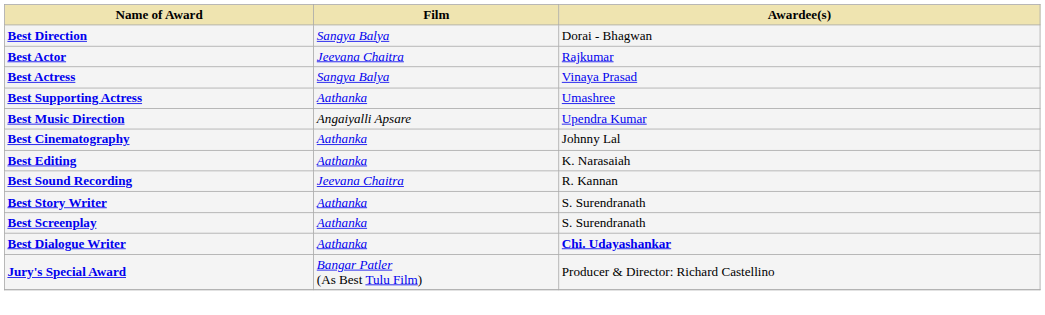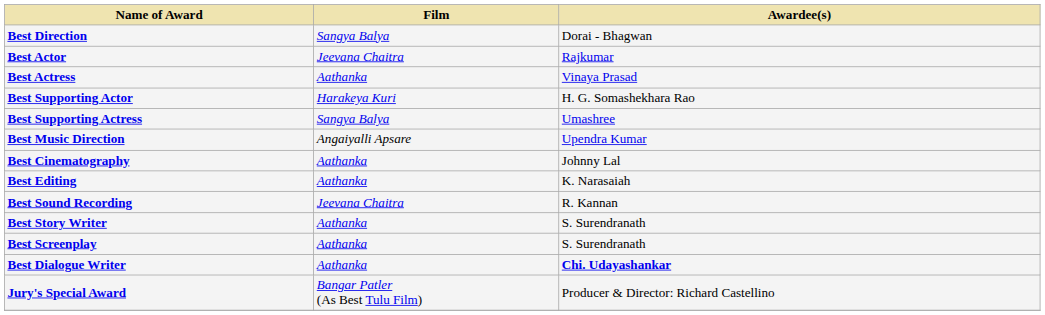(353, 77) Sangya Balya -> (342, 77) Aathanka
+ row: (70, 98)
(342, 98) Aathanka -> (353, 118) Sangya Balya
